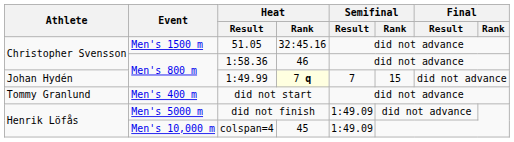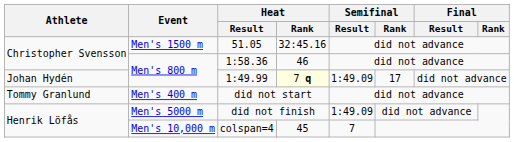(352, 78) 7 -> (352, 78) 1:49.09
(395, 78) 15 -> (395, 78) 17
(352, 128) 1:49.09 -> (352, 128) 7
